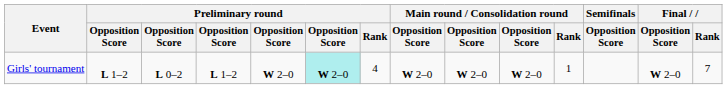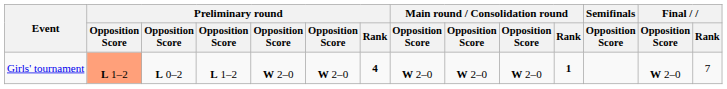(114, 75) no background -> (114, 75) lightsalmon background
(333, 75) paleturquoise background -> (333, 75) no background
(375, 68) normal -> (375, 68) bold
(569, 68) normal -> (569, 68) bold
